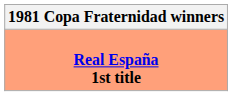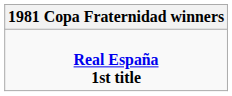(116, 68) lightsalmon background -> (116, 68) no background
